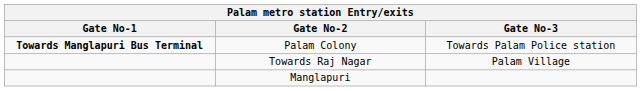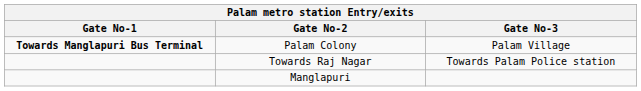(531, 45) Towards Palam Police station -> (531, 45) Palam Village
(531, 61) Palam Village -> (531, 61) Towards Palam Police station
